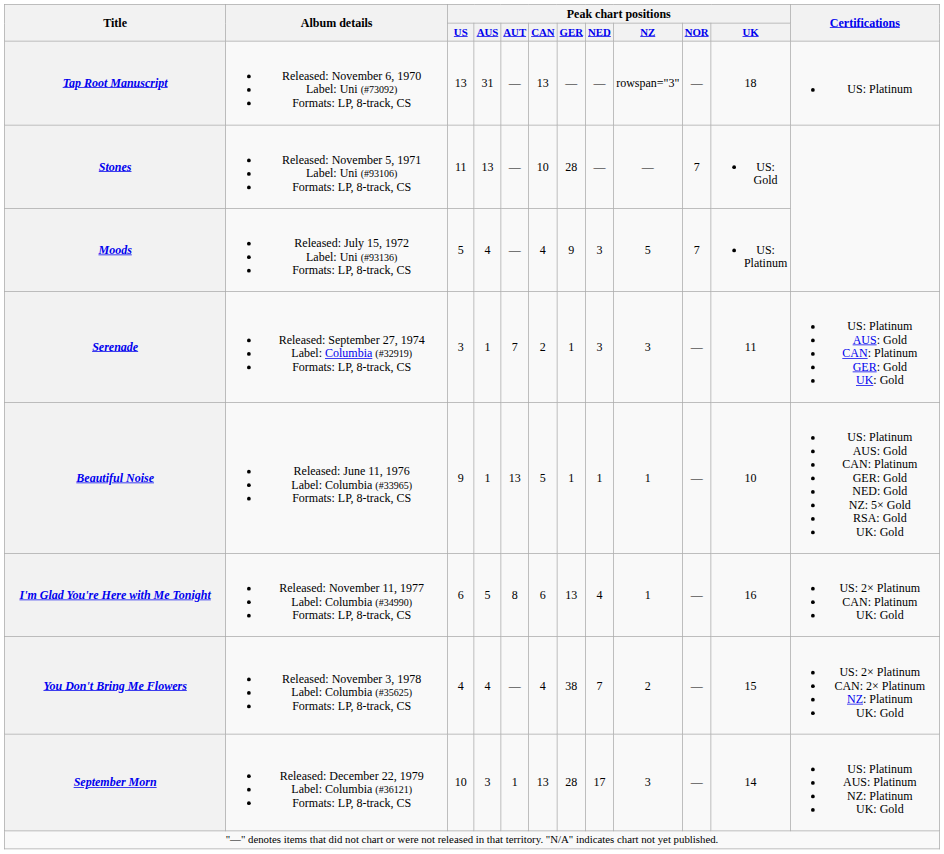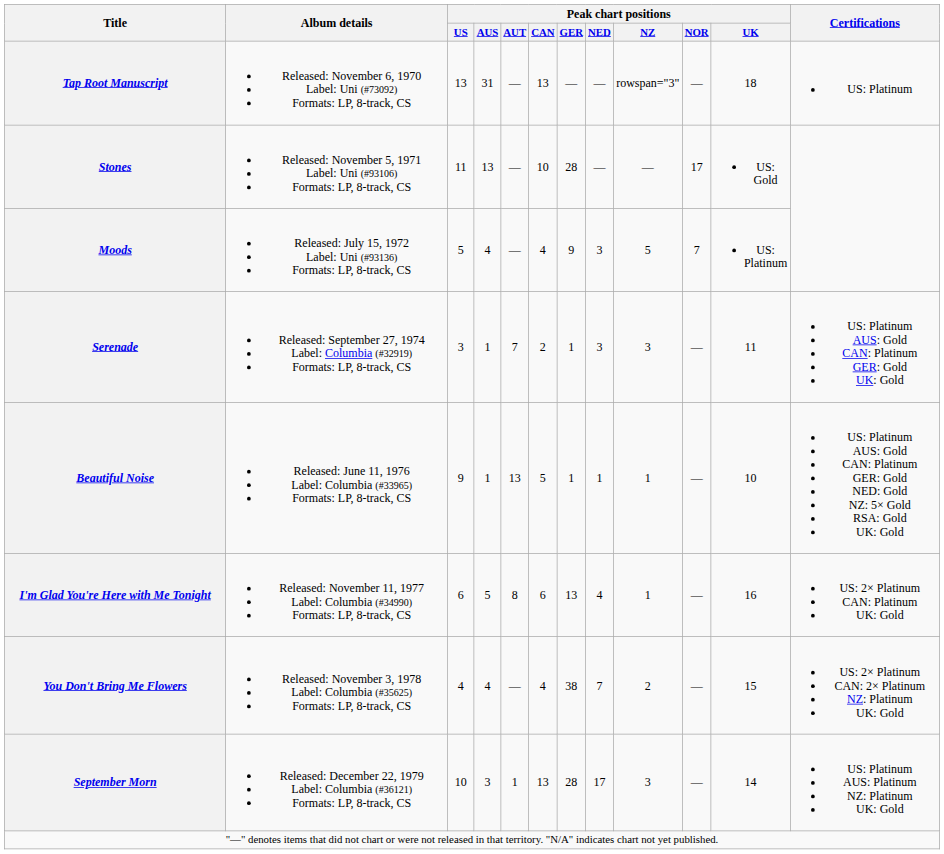(697, 166) 7 -> (697, 166) 17
